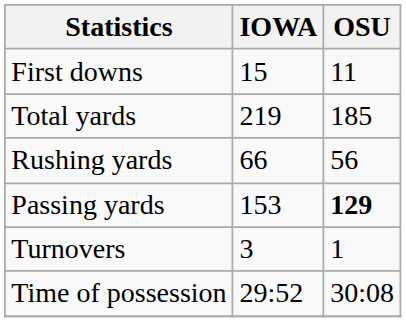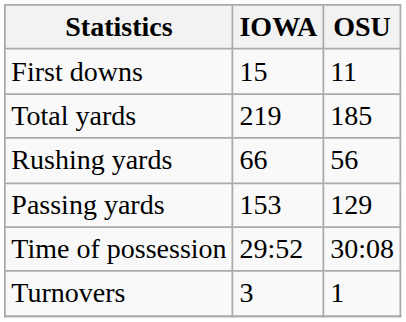(351, 204) bold -> (351, 204) normal
rows swapped: (68, 248) <-> (119, 293)
